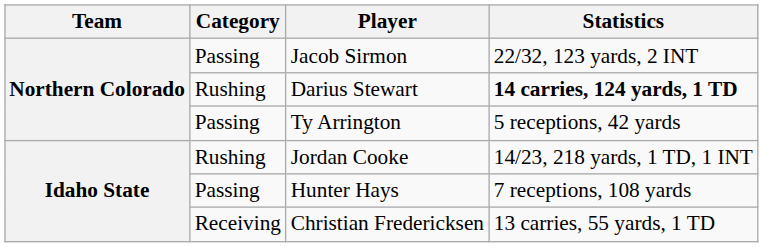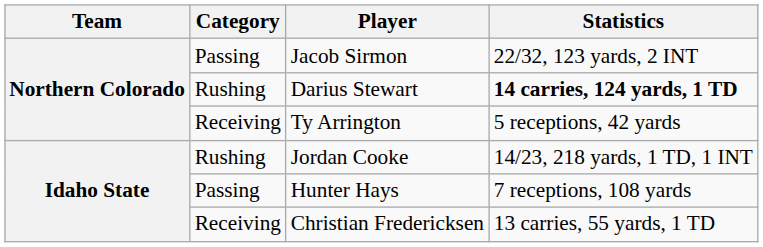(227, 122) Passing -> (238, 122) Receiving
